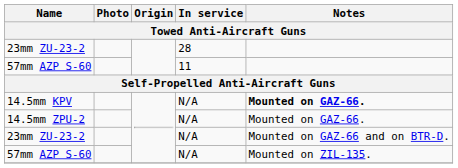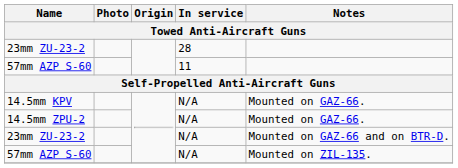(307, 101) bold -> (307, 101) normal
